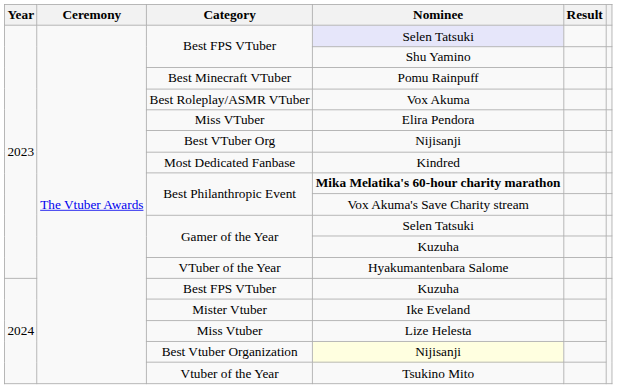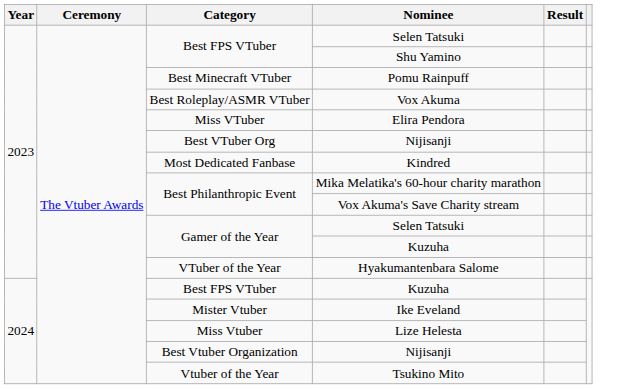(438, 36) lavender background -> (428, 36) no background
(438, 183) bold -> (428, 183) normal
(438, 352) lightyellow background -> (428, 352) no background
